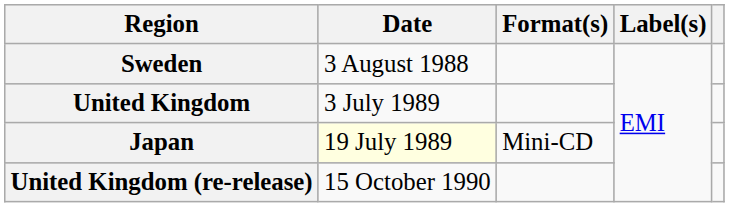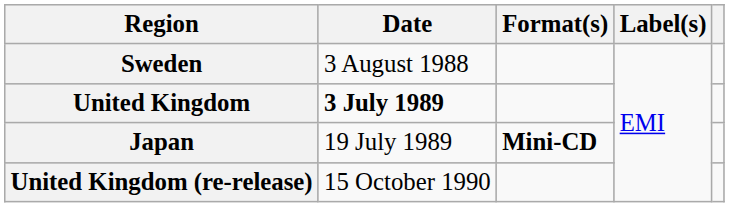(382, 102) normal -> (384, 102) bold
(388, 142) lightyellow background -> (388, 142) no background
(548, 142) normal -> (550, 142) bold
